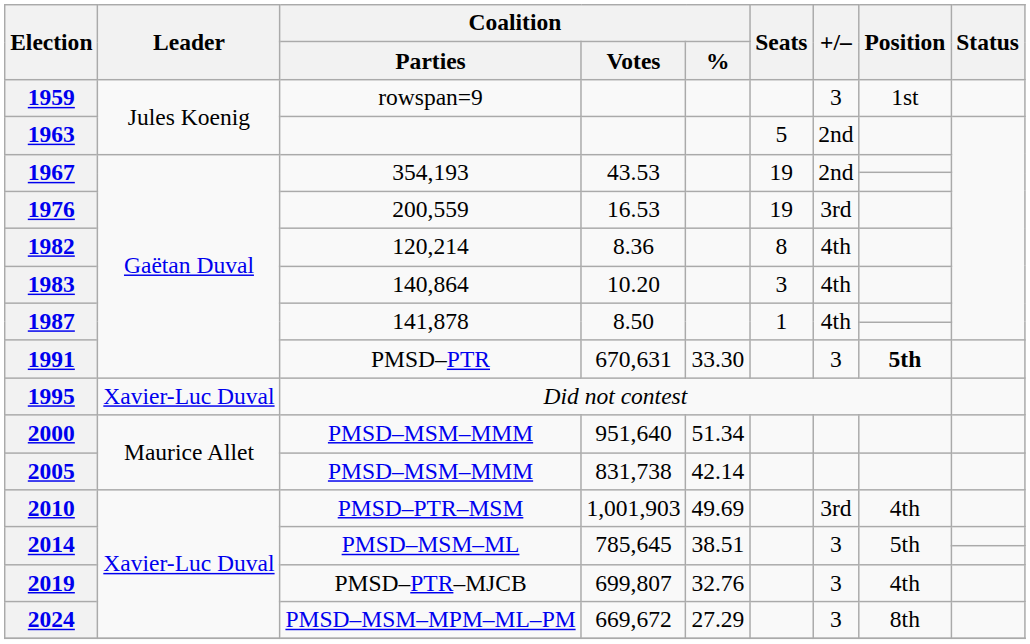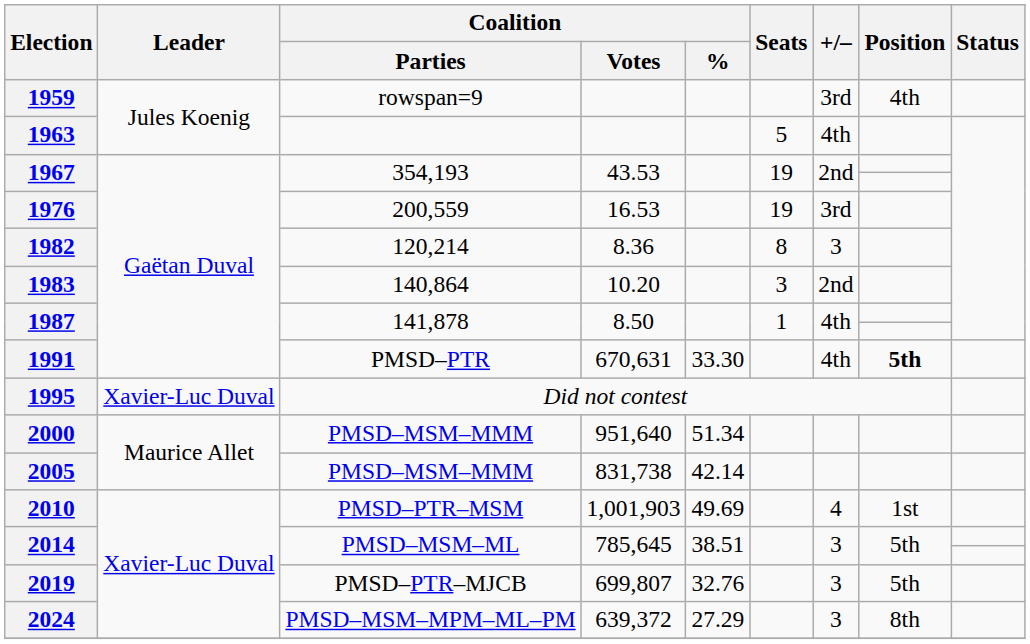(836, 97) 3 -> (836, 97) 3rd
(905, 97) 1st -> (905, 97) 4th
(836, 135) 2nd -> (836, 135) 4th
(836, 246) 4th -> (836, 246) 3
(836, 284) 4th -> (836, 284) 2nd
(836, 358) 3 -> (836, 358) 4th
(836, 508) 3rd -> (836, 508) 4
(905, 508) 4th -> (905, 508) 1st
(905, 582) 4th -> (905, 582) 5th
(634, 619) 669,672 -> (634, 619) 639,372
